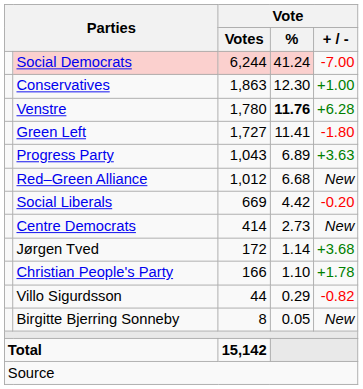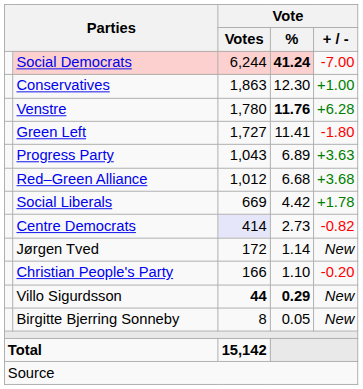(292, 62) normal -> (292, 62) bold
(340, 179) New -> (336, 179) +3.68
(338, 202) -0.20 -> (336, 202) +1.78
(254, 226) no background -> (254, 226) lavender background
(340, 226) New -> (338, 226) -0.82
(336, 249) +3.68 -> (340, 249) New
(336, 272) +1.78 -> (338, 272) -0.20
(258, 296) normal -> (258, 296) bold
(296, 296) normal -> (296, 296) bold
(338, 296) -0.82 -> (340, 296) New
